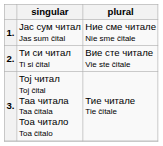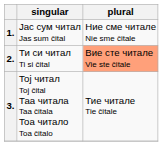(119, 58) no background -> (119, 58) lightsalmon background
